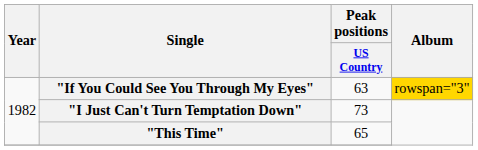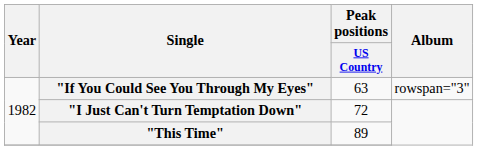(432, 88) gold background -> (432, 88) no background
(361, 111) 73 -> (361, 111) 72
(361, 133) 65 -> (361, 133) 89
